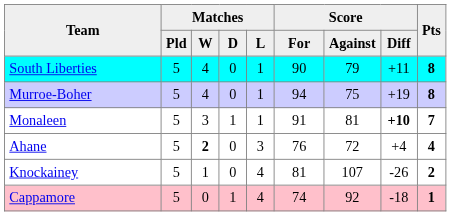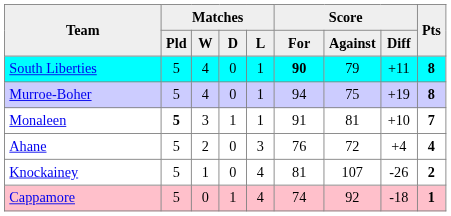(299, 69) normal -> (299, 69) bold
(176, 120) normal -> (176, 120) bold
(399, 120) bold -> (399, 120) normal
(205, 146) bold -> (205, 146) normal
